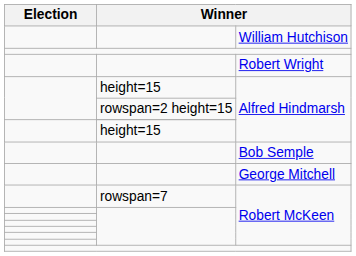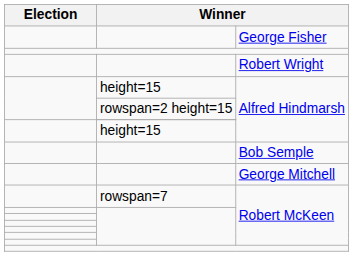- row: (166, 37)
+ row: (166, 37)
